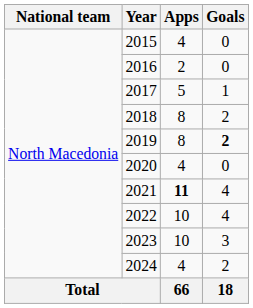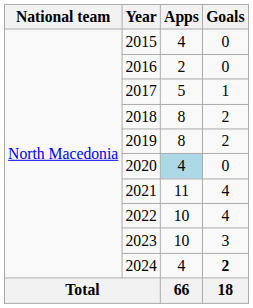(225, 141) bold -> (225, 141) normal
(182, 166) no background -> (182, 166) lightblue background
(182, 191) bold -> (182, 191) normal
(225, 265) normal -> (225, 265) bold
